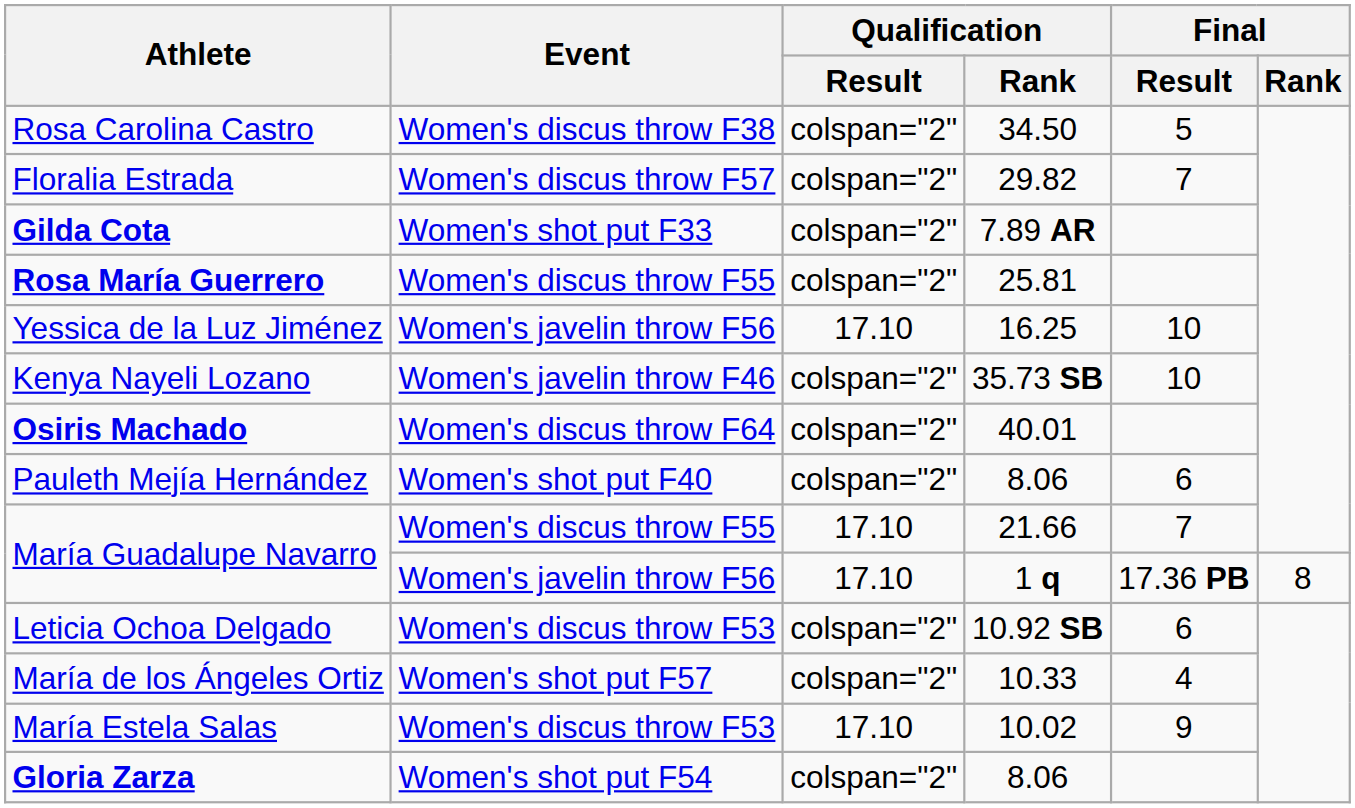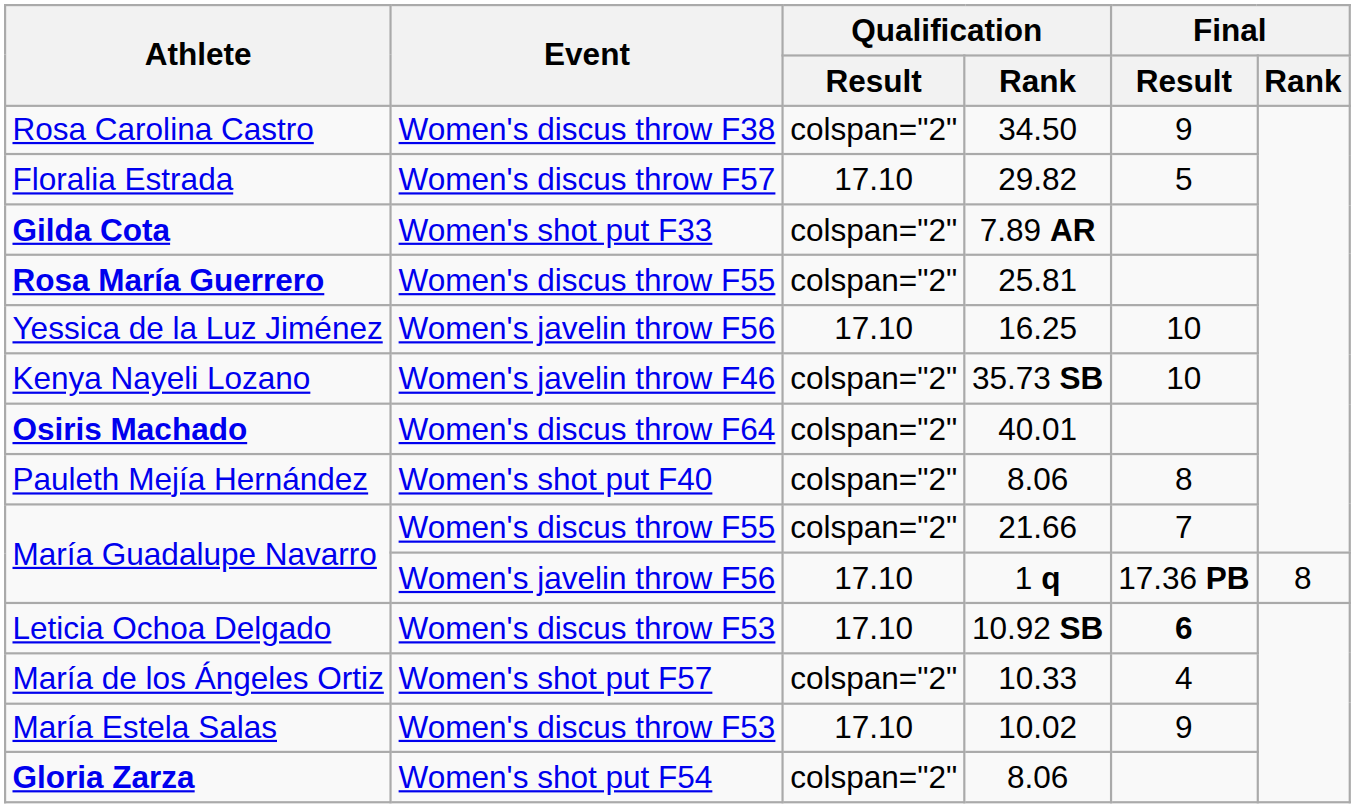(1184, 130) 5 -> (1184, 130) 9
(874, 180) colspan="2" -> (874, 180) 17.10
(1184, 180) 7 -> (1184, 180) 5
(1184, 479) 6 -> (1184, 479) 8
(874, 529) 17.10 -> (874, 529) colspan="2"
(874, 628) colspan="2" -> (874, 628) 17.10
(1184, 628) normal -> (1184, 628) bold
